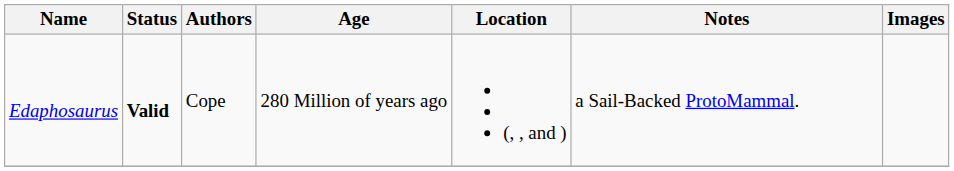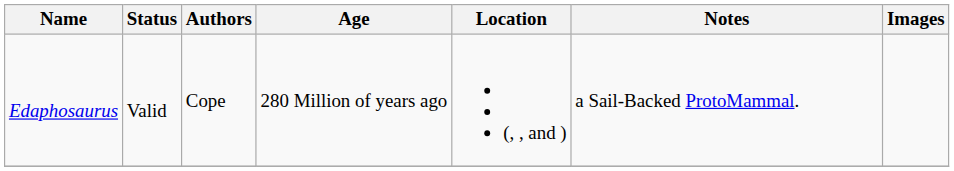(148, 110) bold -> (147, 110) normal
